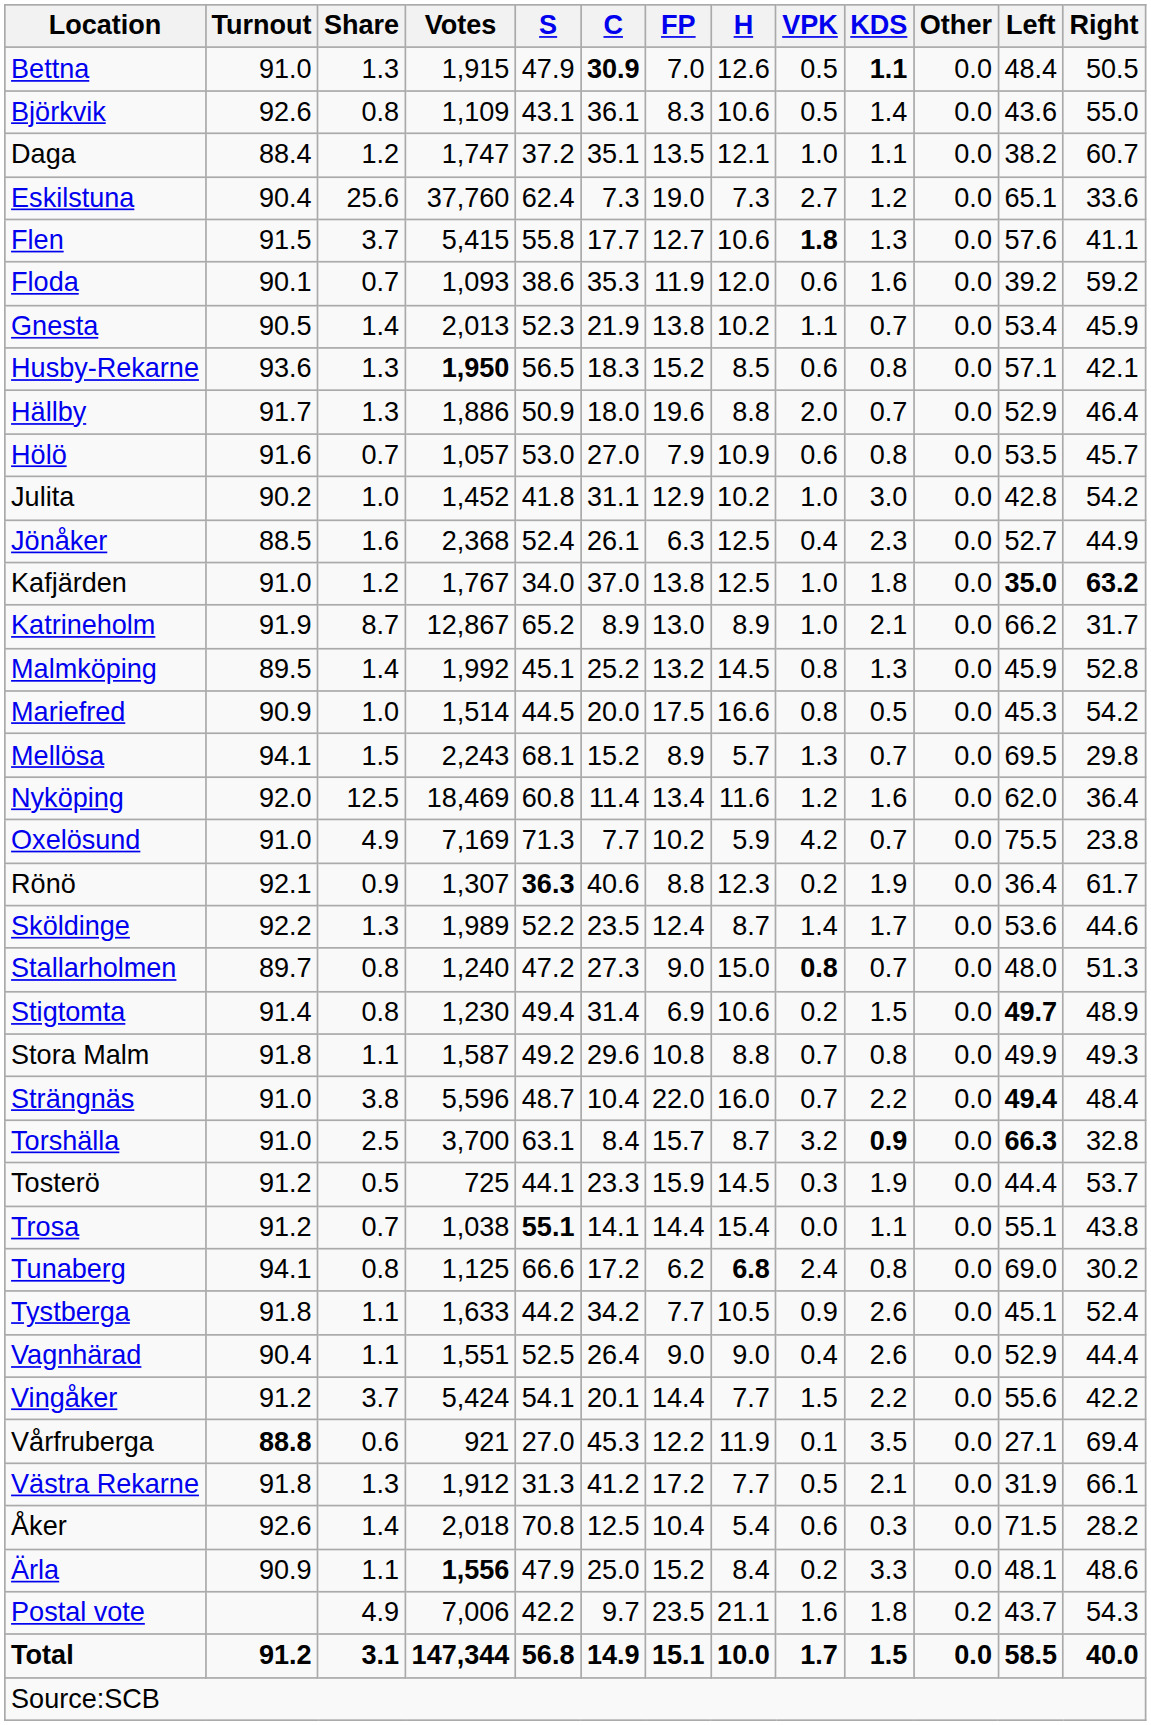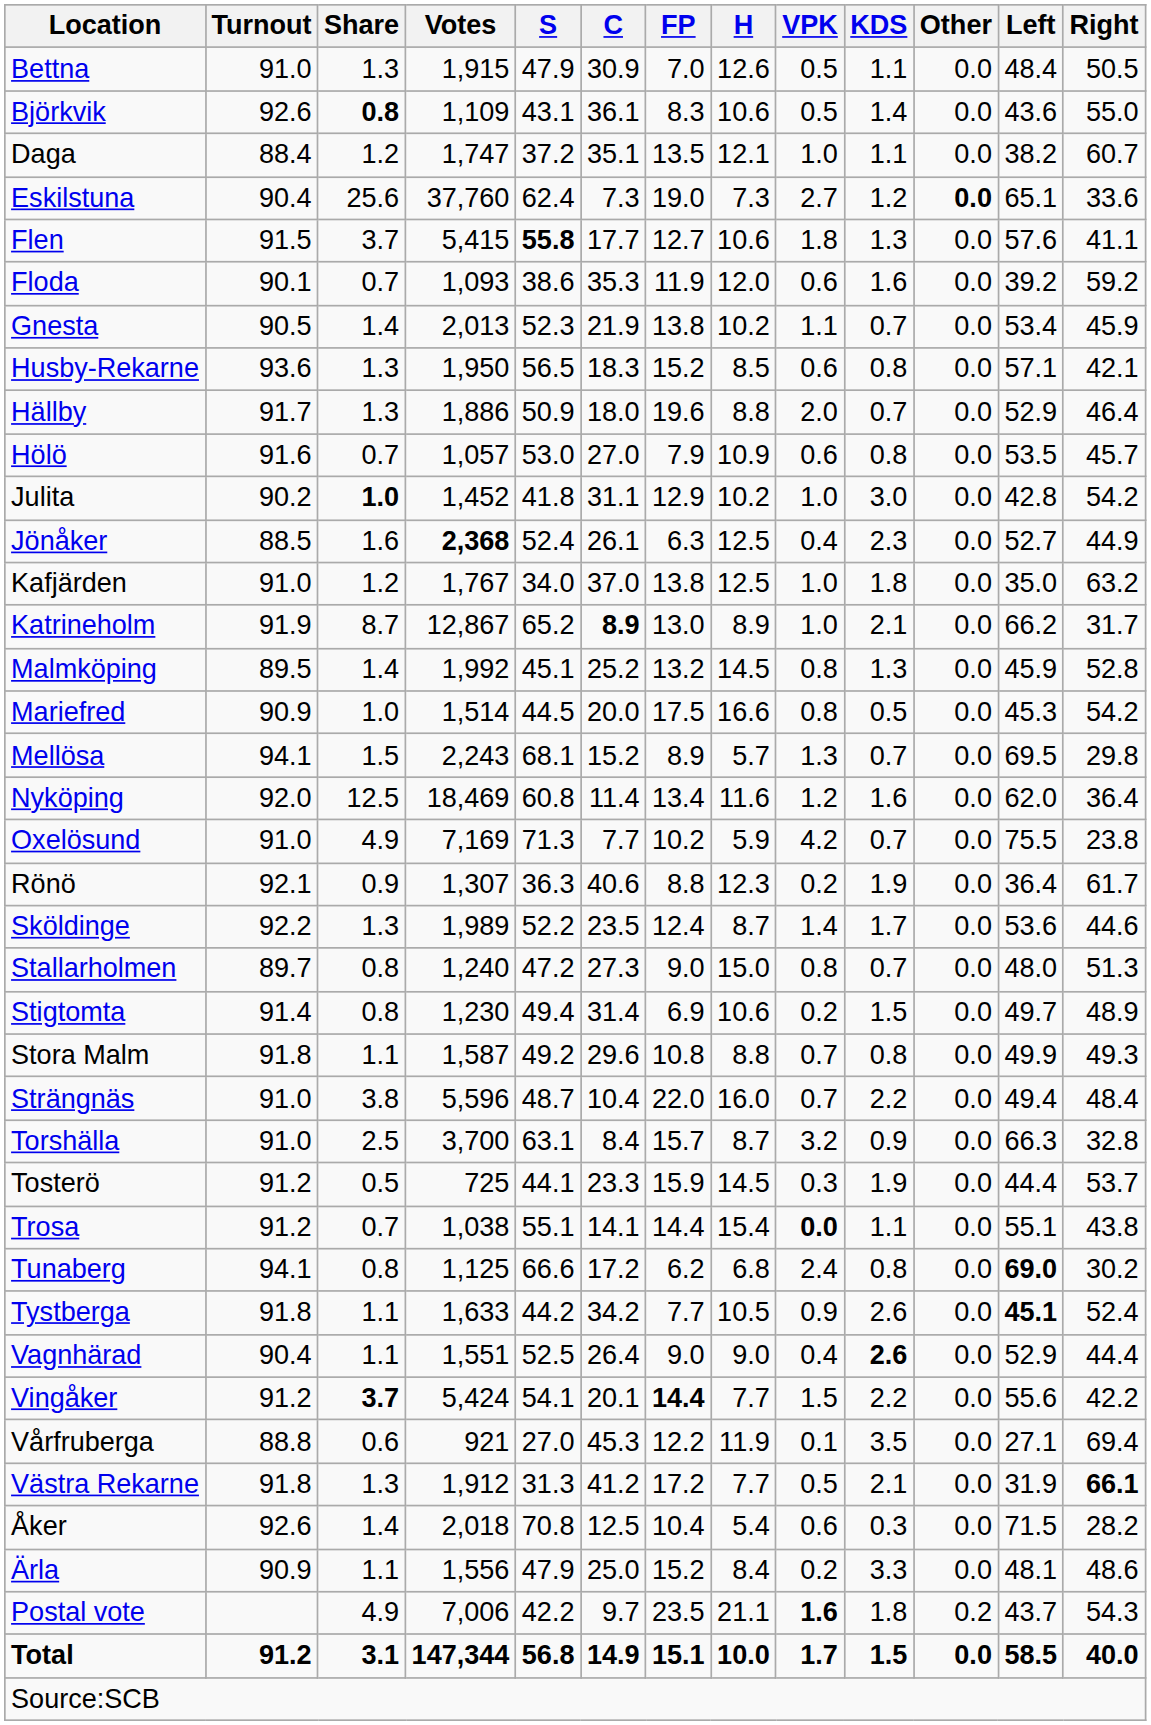(613, 68) bold -> (613, 68) normal
(889, 68) bold -> (889, 68) normal
(380, 111) normal -> (380, 111) bold
(973, 197) normal -> (973, 197) bold
(548, 240) normal -> (548, 240) bold
(819, 240) bold -> (819, 240) normal
(476, 369) bold -> (476, 369) normal
(380, 497) normal -> (380, 497) bold
(476, 540) normal -> (476, 540) bold
(1031, 583) bold -> (1031, 583) normal
(1112, 583) bold -> (1112, 583) normal
(621, 626) normal -> (621, 626) bold
(548, 883) bold -> (548, 883) normal
(819, 969) bold -> (819, 969) normal
(1031, 1012) bold -> (1031, 1012) normal
(1031, 1098) bold -> (1031, 1098) normal
(889, 1140) bold -> (889, 1140) normal
(1031, 1140) bold -> (1031, 1140) normal
(548, 1226) bold -> (548, 1226) normal
(819, 1226) normal -> (819, 1226) bold
(751, 1269) bold -> (751, 1269) normal
(1031, 1269) normal -> (1031, 1269) bold
(1031, 1312) normal -> (1031, 1312) bold
(889, 1355) normal -> (889, 1355) bold
(380, 1398) normal -> (380, 1398) bold
(678, 1398) normal -> (678, 1398) bold
(285, 1441) bold -> (285, 1441) normal
(1112, 1483) normal -> (1112, 1483) bold
(476, 1569) bold -> (476, 1569) normal
(819, 1612) normal -> (819, 1612) bold
